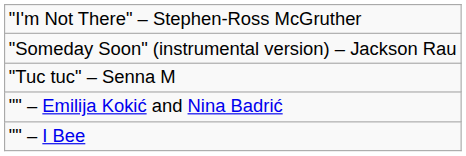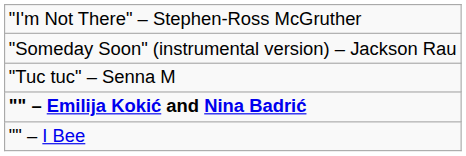(146, 106) normal -> (158, 106) bold
